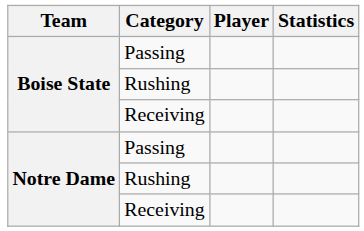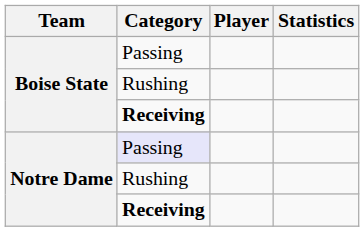(164, 115) normal -> (163, 115) bold
(155, 146) no background -> (152, 146) lavender background
(164, 209) normal -> (163, 209) bold
